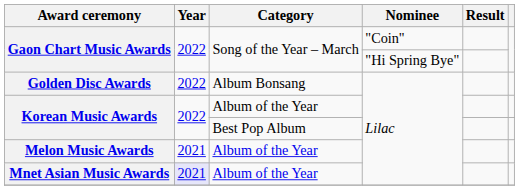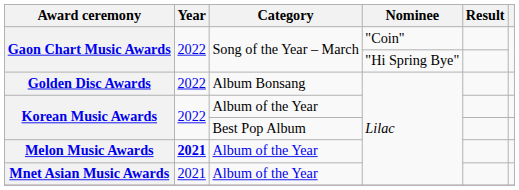(192, 151) normal -> (192, 151) bold
(192, 173) lavender background -> (192, 173) no background
